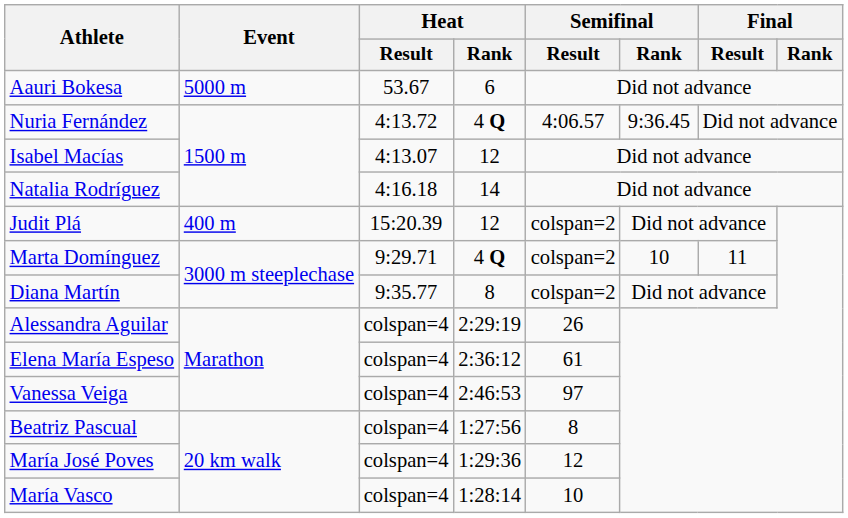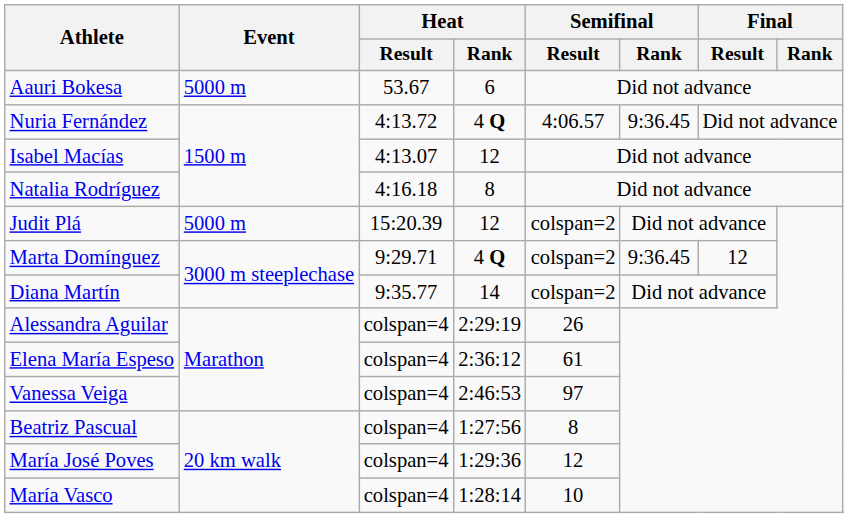(490, 189) 14 -> (490, 189) 8
(210, 223) 400 m -> (215, 223) 5000 m
(659, 257) 10 -> (659, 257) 9:36.45
(737, 257) 11 -> (737, 257) 12
(490, 291) 8 -> (490, 291) 14
